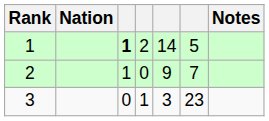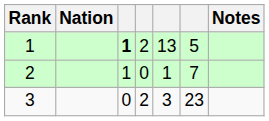(167, 45) 14 -> (167, 45) 13
(167, 73) 9 -> (167, 73) 1
(144, 101) 1 -> (144, 101) 2
